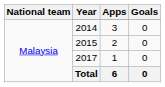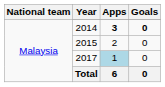(114, 27) normal -> (114, 27) bold
(145, 27) normal -> (145, 27) bold
(114, 58) no background -> (114, 58) lightblue background
